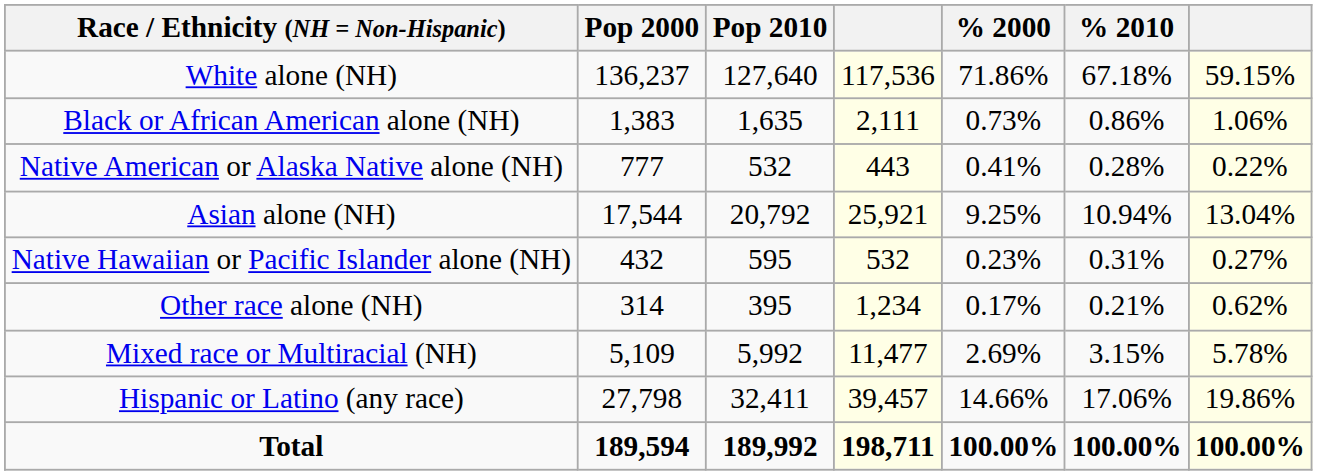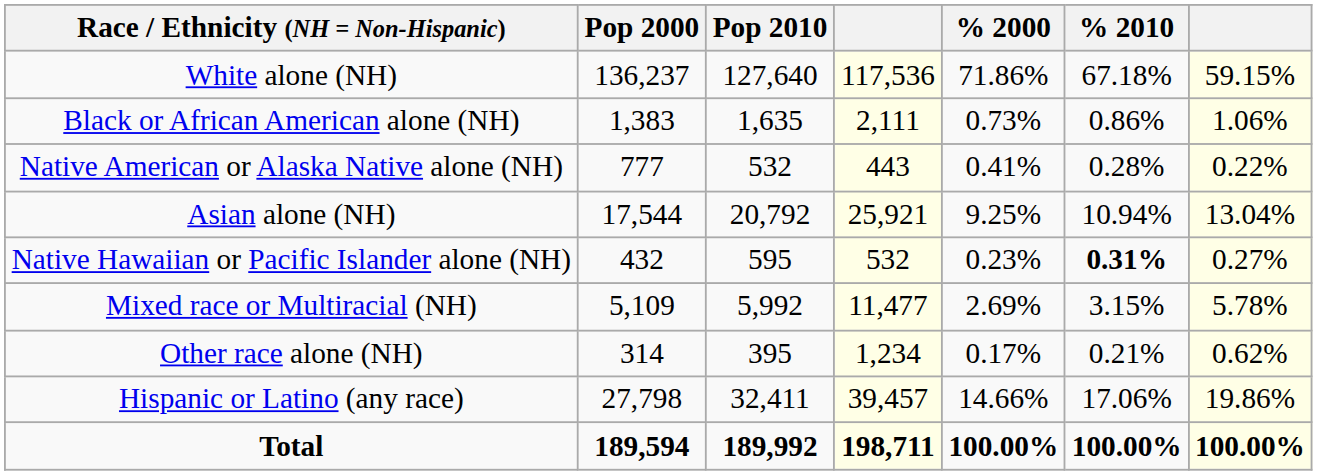(1127, 259) normal -> (1127, 259) bold
rows swapped: (291, 306) <-> (291, 352)
